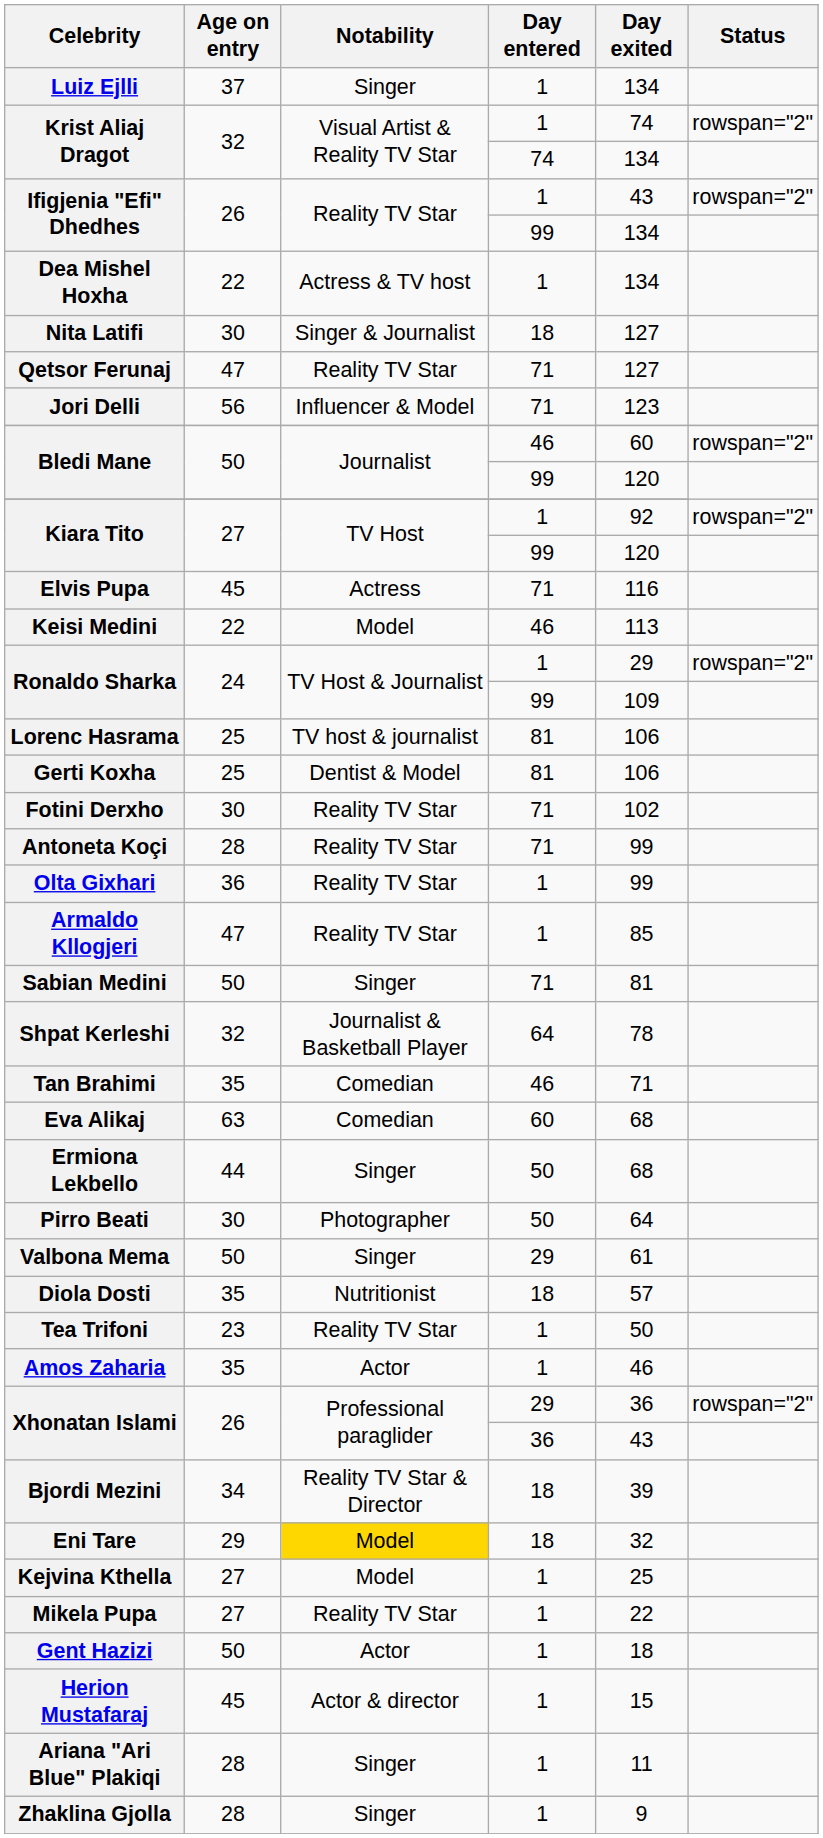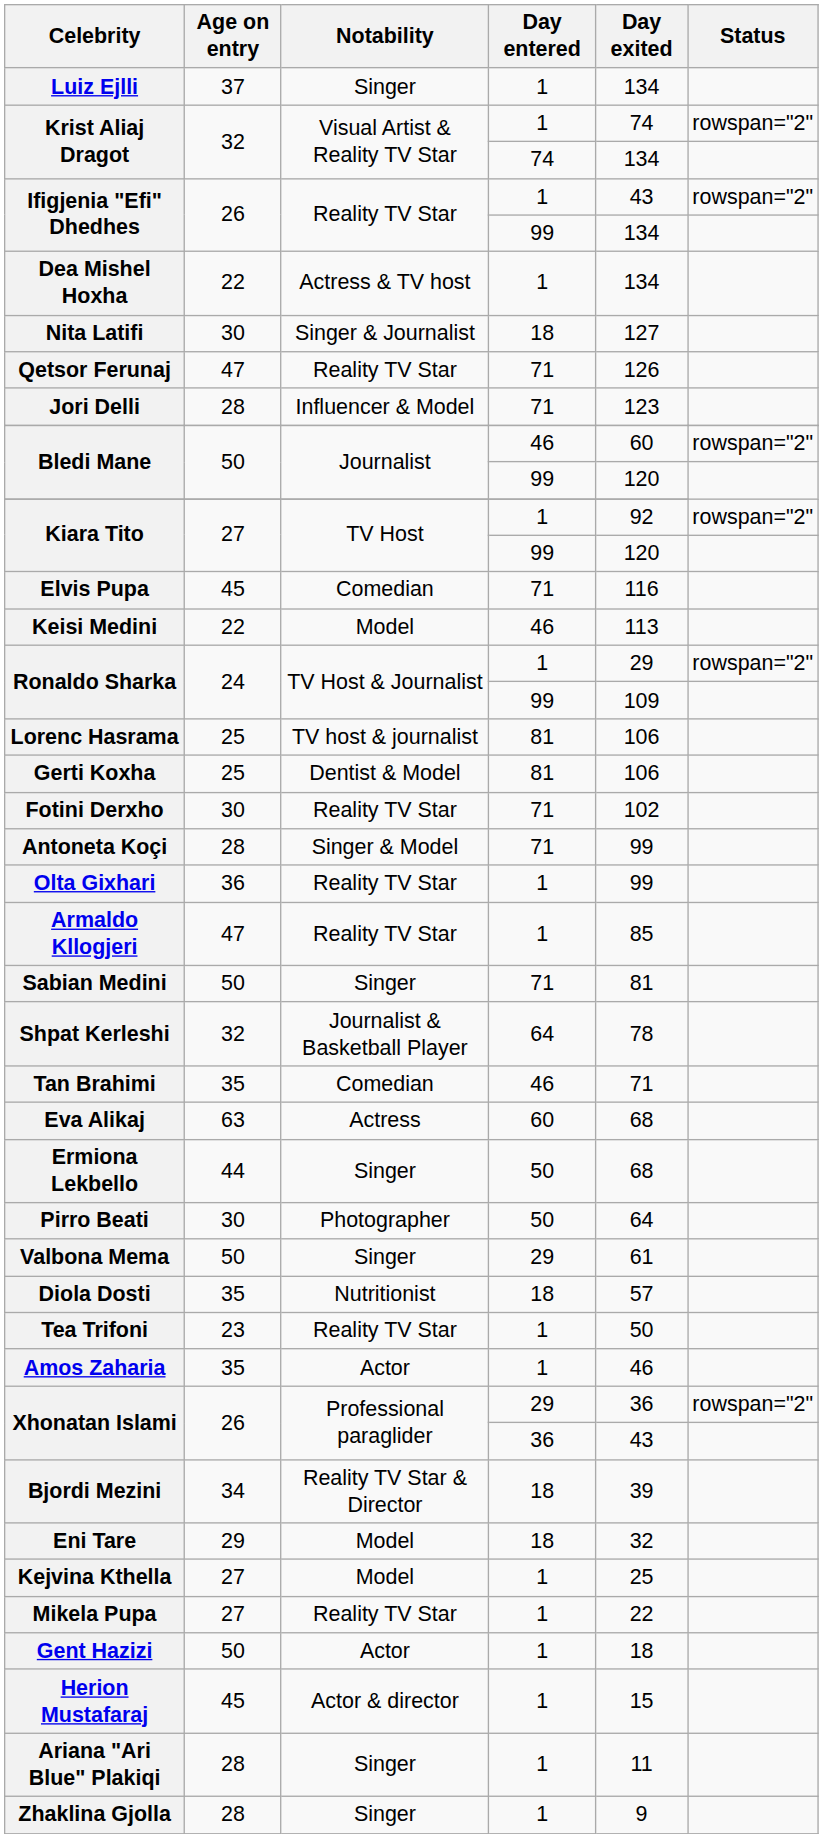(642, 369) 127 -> (642, 369) 126
(233, 406) 56 -> (233, 406) 28
(385, 589) Actress -> (385, 589) Comedian
(385, 846) Reality TV Star -> (385, 846) Singer & Model
(385, 1120) Comedian -> (385, 1120) Actress
(385, 1540) gold background -> (385, 1540) no background
